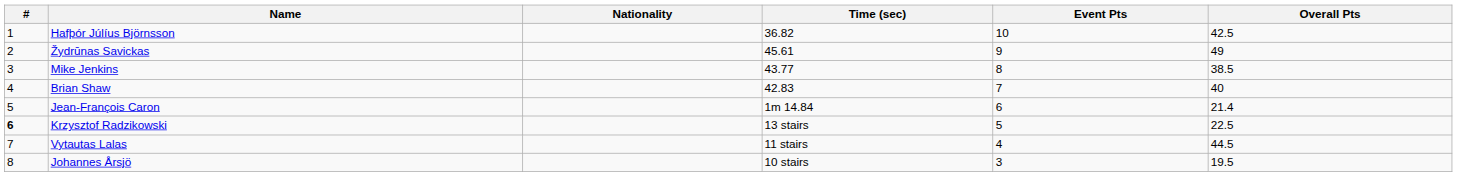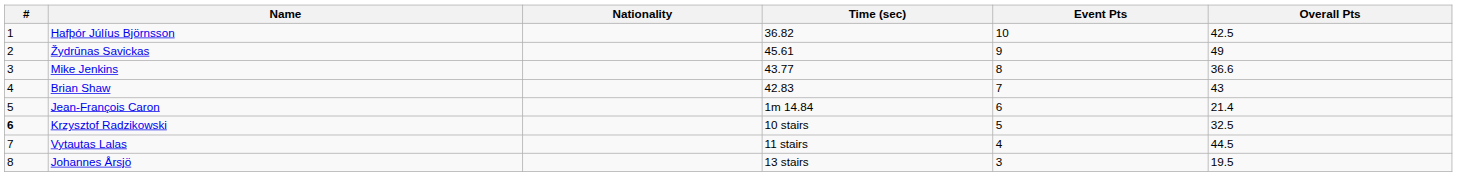(1222, 70) 38.5 -> (1222, 70) 36.6
(1217, 88) 40 -> (1217, 88) 43
(787, 125) 13 stairs -> (787, 125) 10 stairs
(1222, 125) 22.5 -> (1222, 125) 32.5
(787, 162) 10 stairs -> (787, 162) 13 stairs
